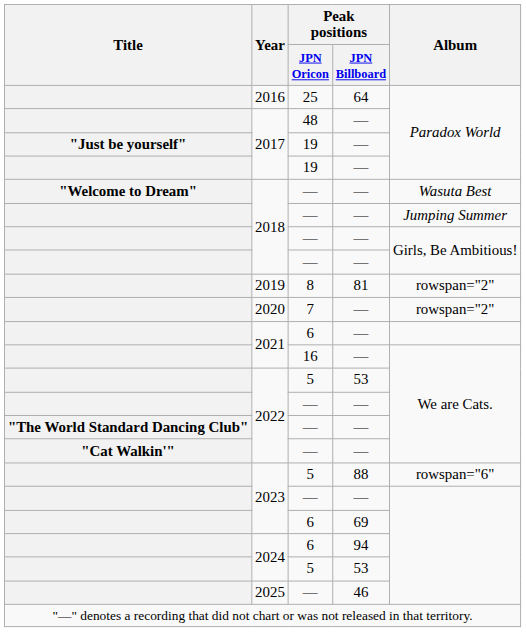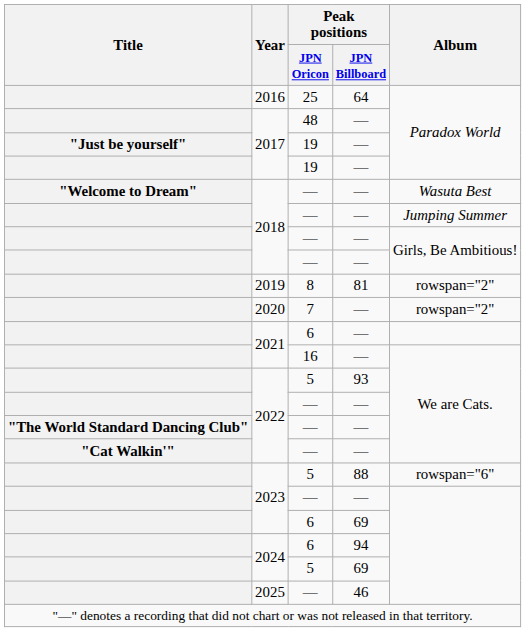(361, 380) 53 -> (361, 380) 93
(361, 568) 53 -> (361, 568) 69
